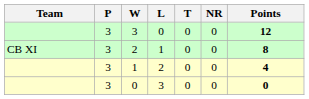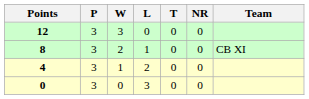columns swapped: (50, 13) <-> (266, 13)
